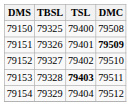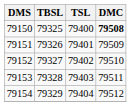(111, 28) normal -> (111, 28) bold
(111, 45) bold -> (111, 45) normal
(81, 77) bold -> (81, 77) normal
